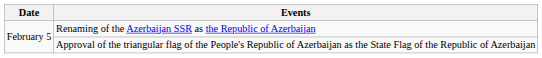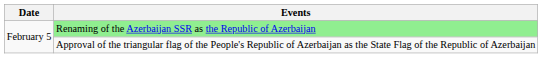(186, 28) no background -> (186, 28) lightgreen background
